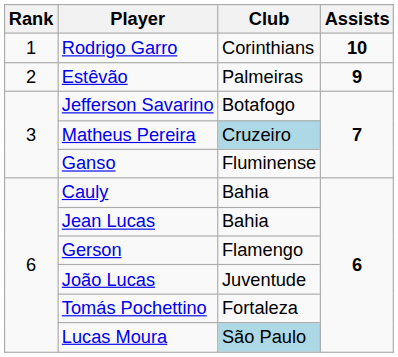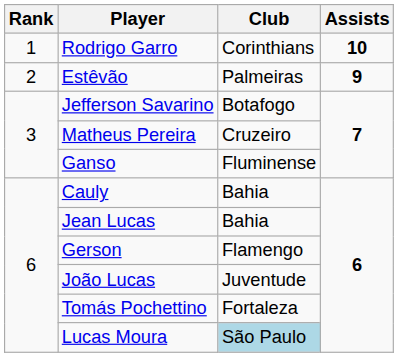(256, 134) lightblue background -> (256, 134) no background
